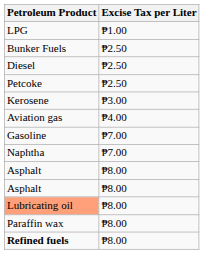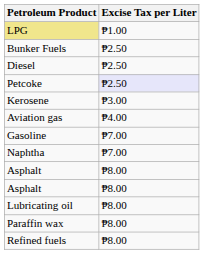(17, 30) no background -> (17, 30) khaki background
(114, 83) no background -> (114, 83) lavender background
(40, 205) lightsalmon background -> (40, 205) no background
(38, 240) bold -> (36, 240) normal
